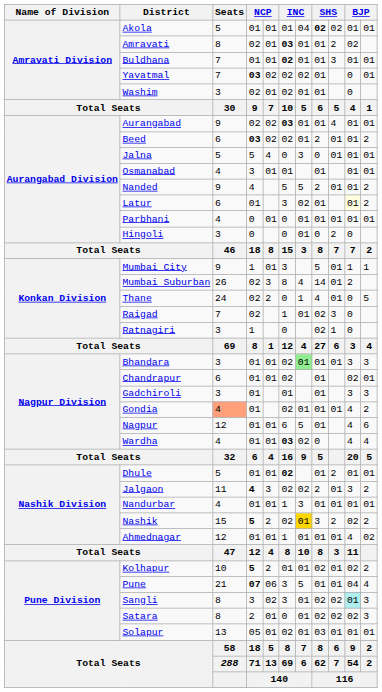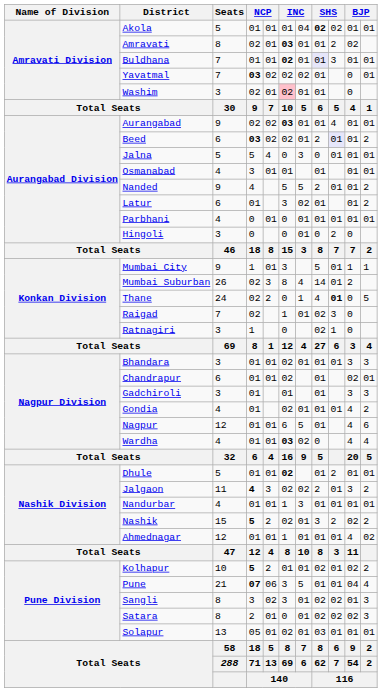(320, 60) no background -> (320, 60) lavender background
(287, 92) no background -> (287, 92) pink background
(336, 139) no background -> (336, 139) lavender background
(353, 203) lightyellow background -> (353, 203) no background
(336, 298) normal -> (336, 298) bold
(304, 362) lightgreen background -> (304, 362) no background
(218, 410) lightsalmon background -> (218, 410) no background
(304, 521) gold background -> (304, 521) no background
(353, 600) paleturquoise background -> (353, 600) no background
